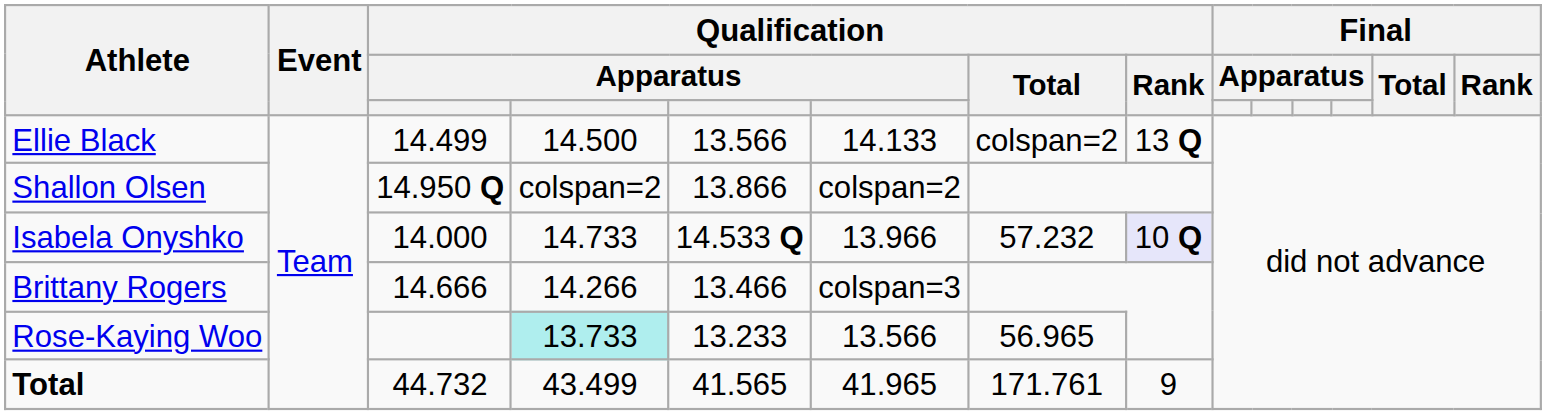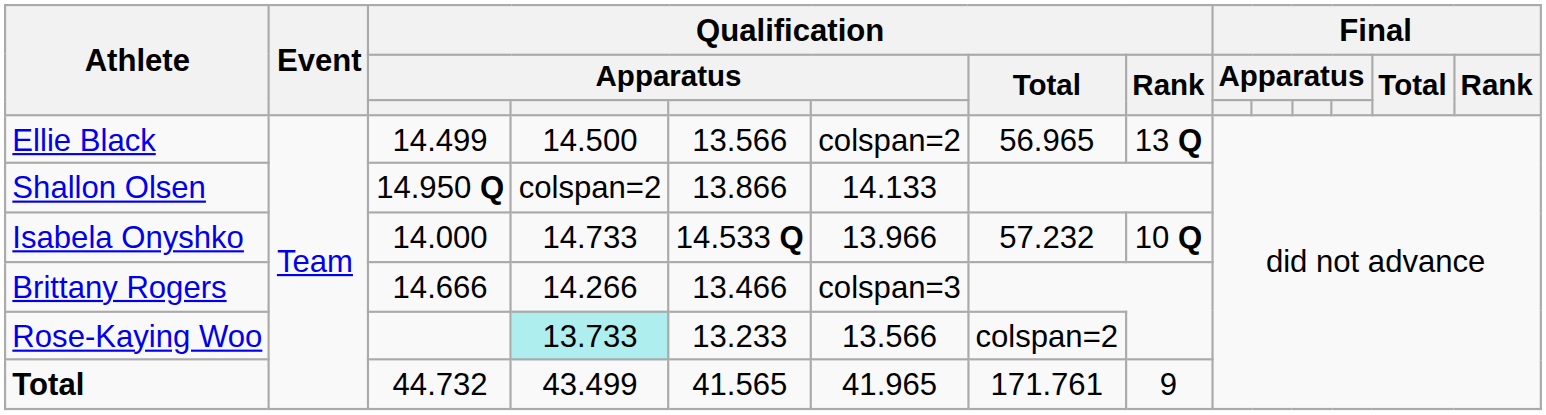(890, 140) 14.133 -> (890, 140) colspan=2
(1047, 140) colspan=2 -> (1047, 140) 56.965
(890, 189) colspan=2 -> (890, 189) 14.133
(1168, 238) lavender background -> (1168, 238) no background
(1047, 336) 56.965 -> (1047, 336) colspan=2
